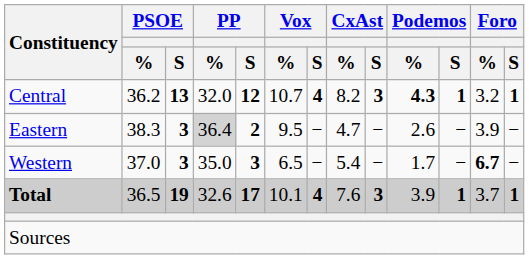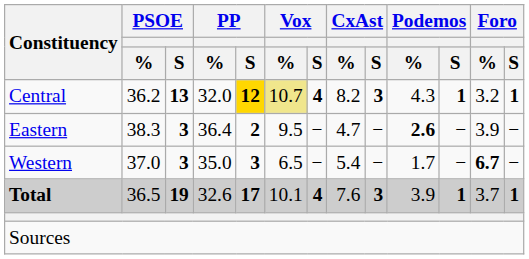(250, 96) no background -> (250, 96) gold background
(286, 96) no background -> (286, 96) khaki background
(423, 96) bold -> (423, 96) normal
(215, 129) lightgrey background -> (215, 129) no background
(423, 129) normal -> (423, 129) bold
